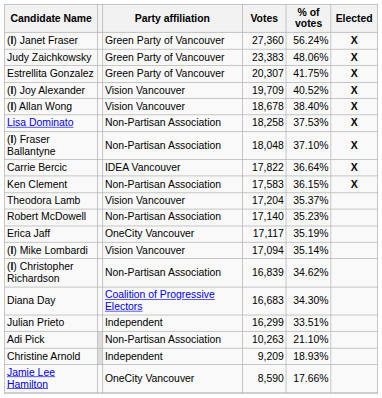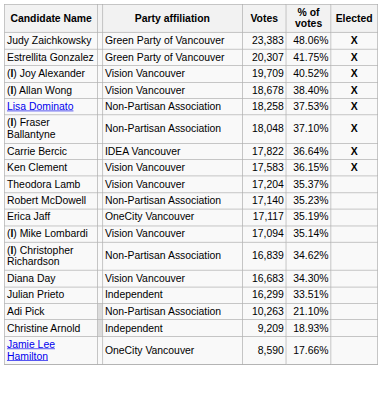- row: (43, 40)
(163, 184) Non-Partisan Association -> (145, 168) Vision Vancouver
(160, 301) Coalition of Progressive Electors -> (145, 278) Vision Vancouver
